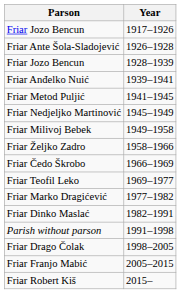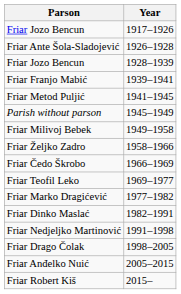(48, 79) Friar Anđelko Nuić -> (47, 79) Friar Franjo Mabić
(64, 113) Friar Nedjeljko Martinović -> (54, 113) Parish without parson
(54, 230) Parish without parson -> (64, 230) Friar Nedjeljko Martinović
(47, 264) Friar Franjo Mabić -> (48, 264) Friar Anđelko Nuić
